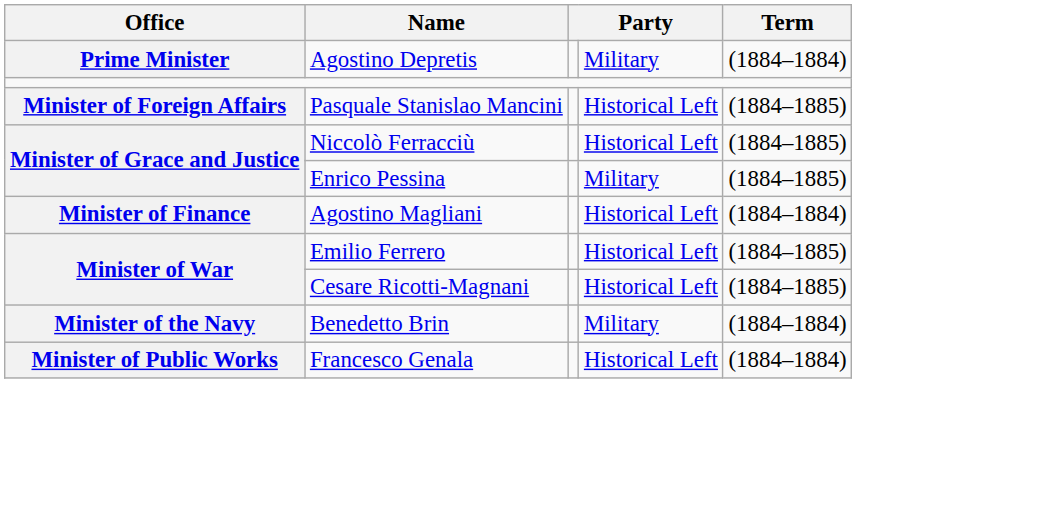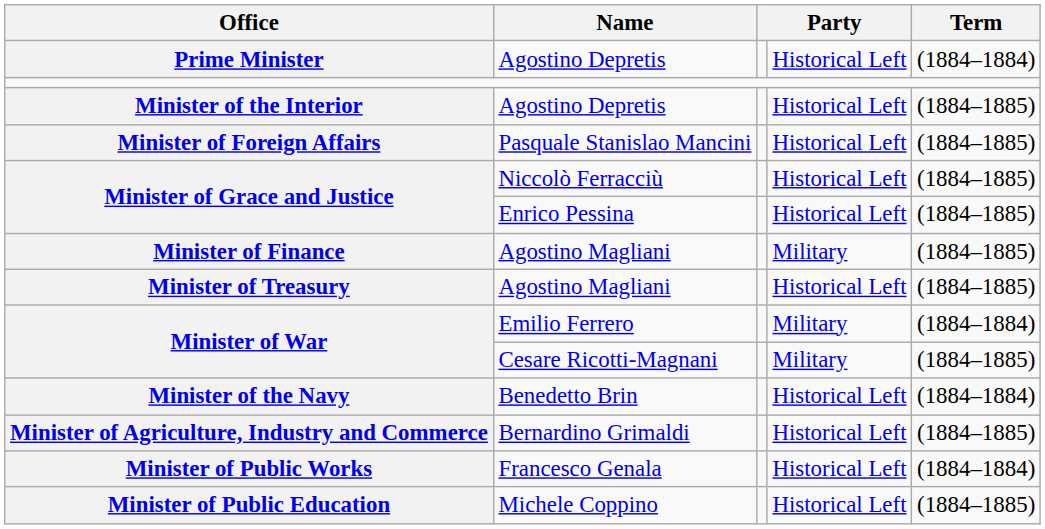(621, 58) Military -> (839, 58) Historical Left
+ row: (249, 105)
(621, 178) Military -> (839, 214) Historical Left
(651, 214) Historical Left -> (810, 250) Military
(788, 214) (1884–1884) -> (976, 250) (1884–1885)
+ row: (249, 287)
(651, 250) Historical Left -> (810, 323) Military
(788, 250) (1884–1885) -> (976, 323) (1884–1884)
(651, 287) Historical Left -> (810, 359) Military
(621, 323) Military -> (839, 396) Historical Left
+ row: (249, 432)
+ row: (249, 504)
